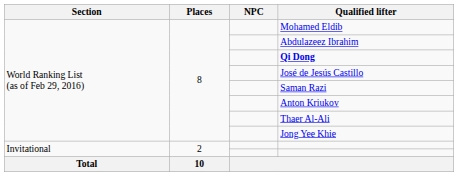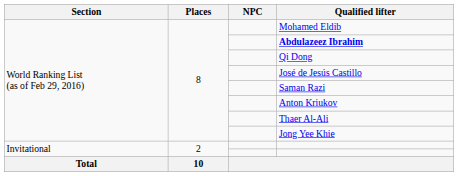(319, 42) normal -> (321, 42) bold
(297, 57) bold -> (296, 57) normal
